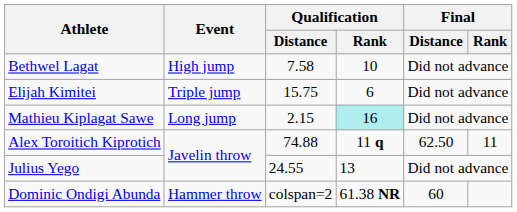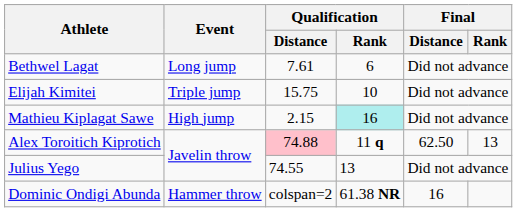(201, 67) High jump -> (202, 67) Long jump
(301, 67) 7.58 -> (301, 67) 7.61
(370, 67) 10 -> (370, 67) 6
(370, 92) 6 -> (370, 92) 10
(202, 117) Long jump -> (201, 117) High jump
(301, 143) no background -> (301, 143) pink background
(490, 143) 11 -> (490, 143) 13
(286, 168) 24.55 -> (286, 168) 74.55
(436, 194) 60 -> (436, 194) 16
